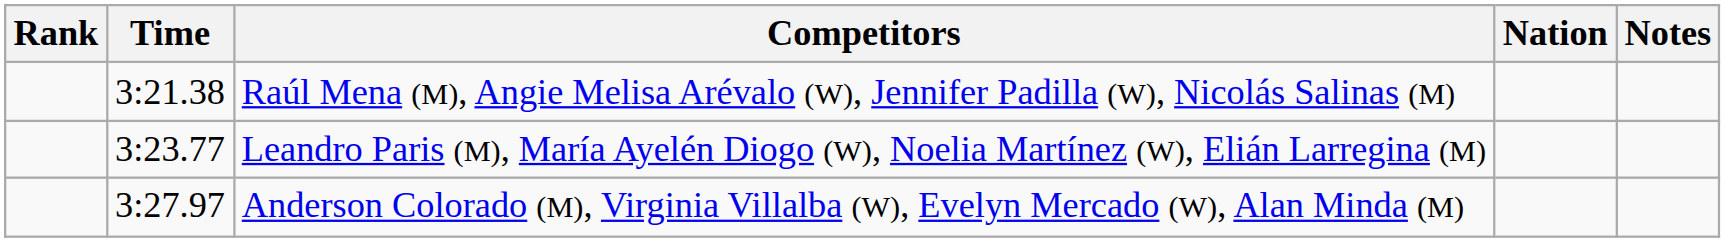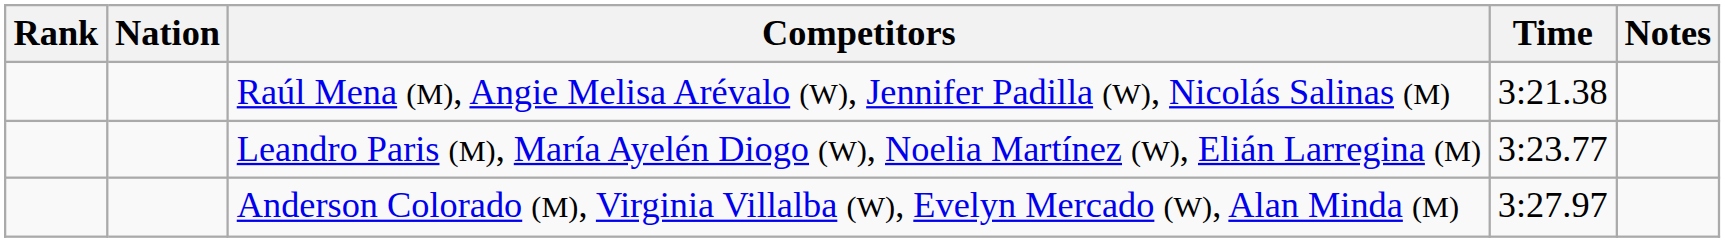columns swapped: (1555, 33) <-> (170, 33)
